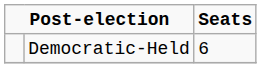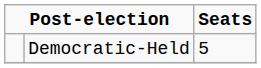(204, 49) 6 -> (204, 49) 5
